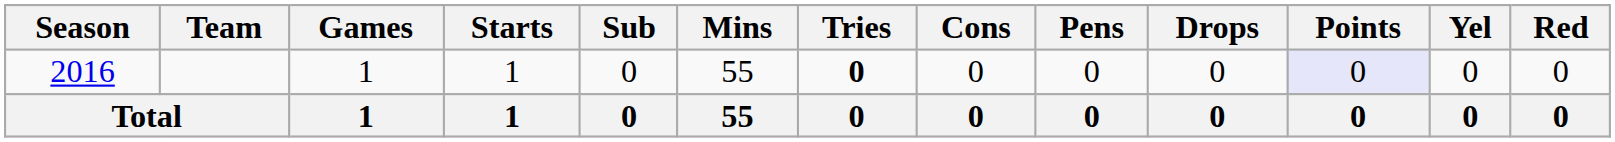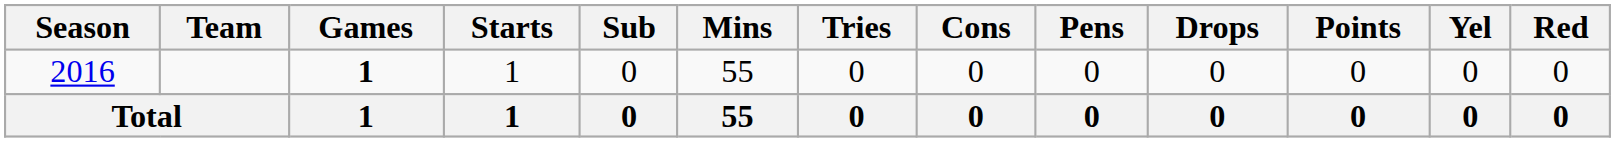(366, 71) normal -> (366, 71) bold
(857, 71) bold -> (857, 71) normal
(1358, 71) lavender background -> (1358, 71) no background
